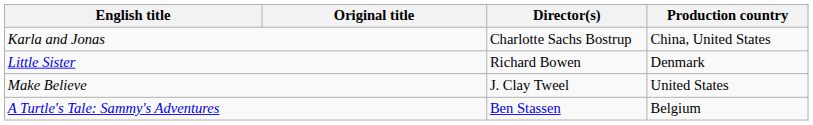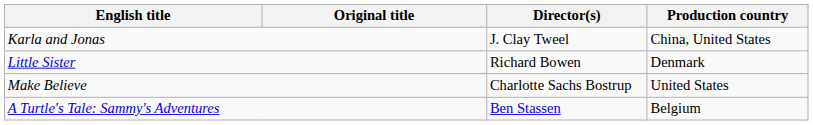(561, 39) Charlotte Sachs Bostrup -> (530, 39) J. Clay Tweel
(530, 85) J. Clay Tweel -> (561, 85) Charlotte Sachs Bostrup
